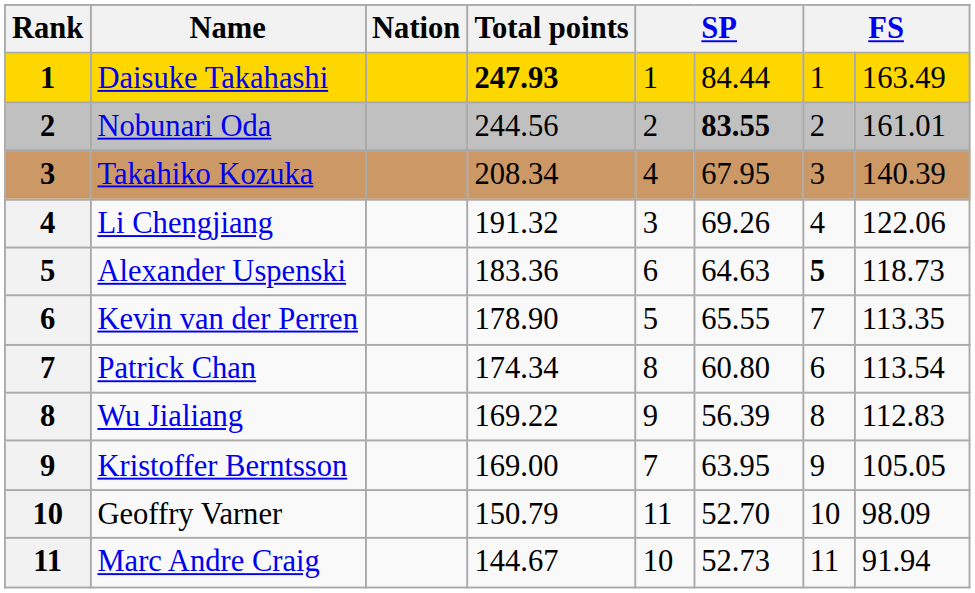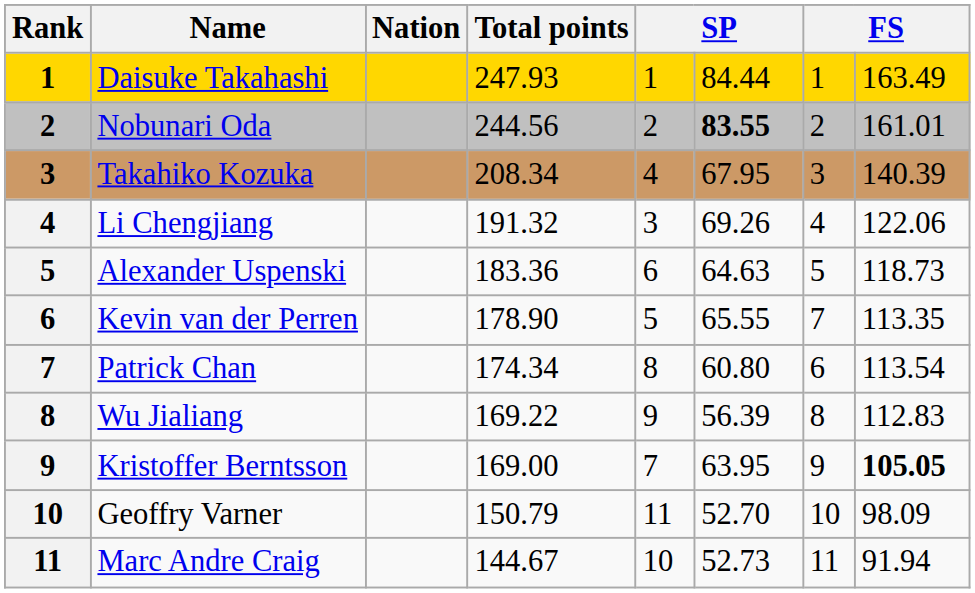(516, 77) bold -> (516, 77) normal
(817, 271) bold -> (817, 271) normal
(904, 464) normal -> (904, 464) bold
